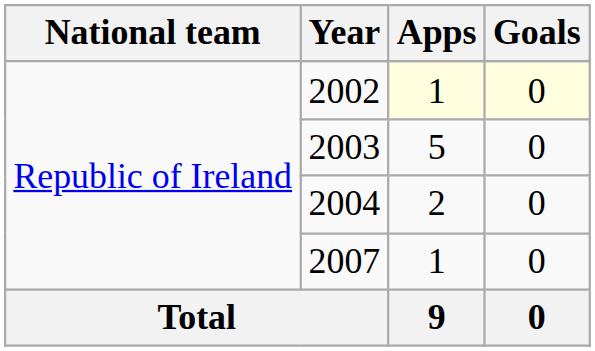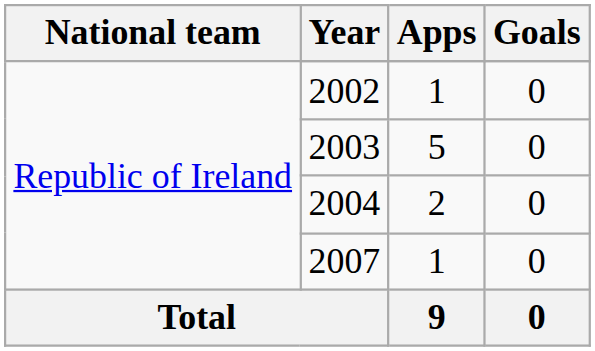(437, 89) lightyellow background -> (437, 89) no background
(537, 89) lightyellow background -> (537, 89) no background
